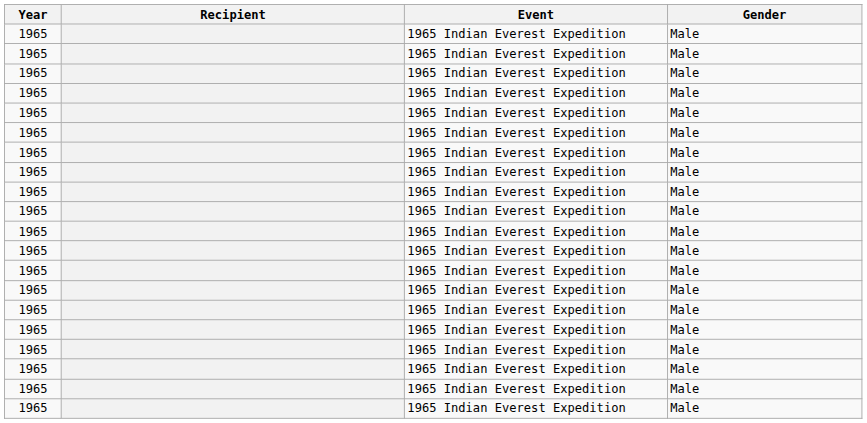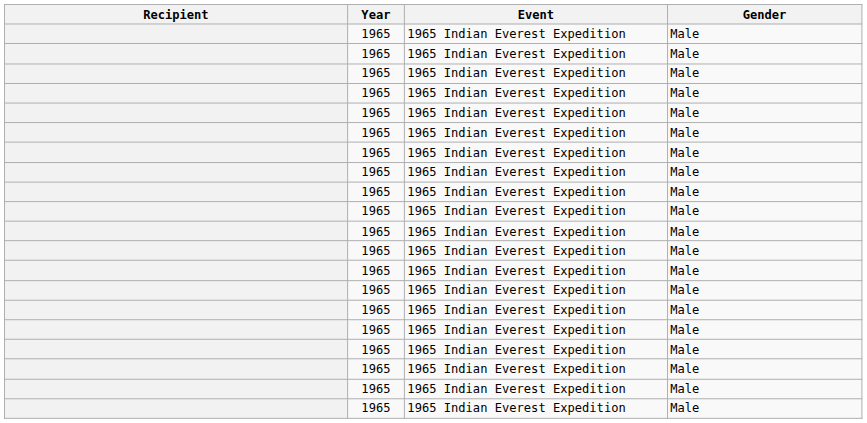columns swapped: (33, 14) <-> (233, 14)
